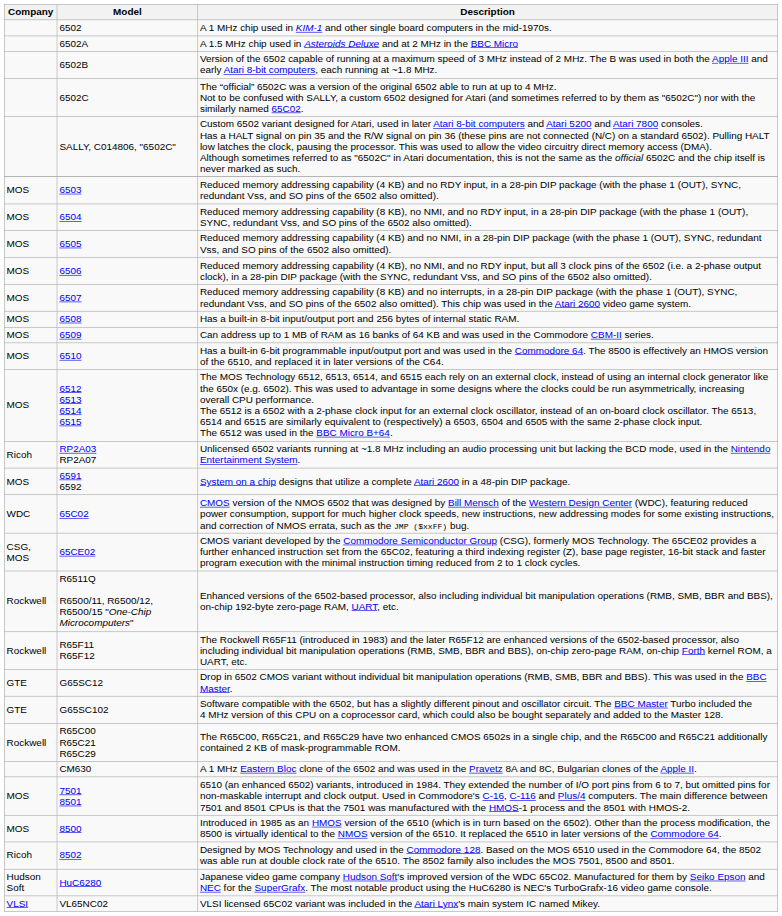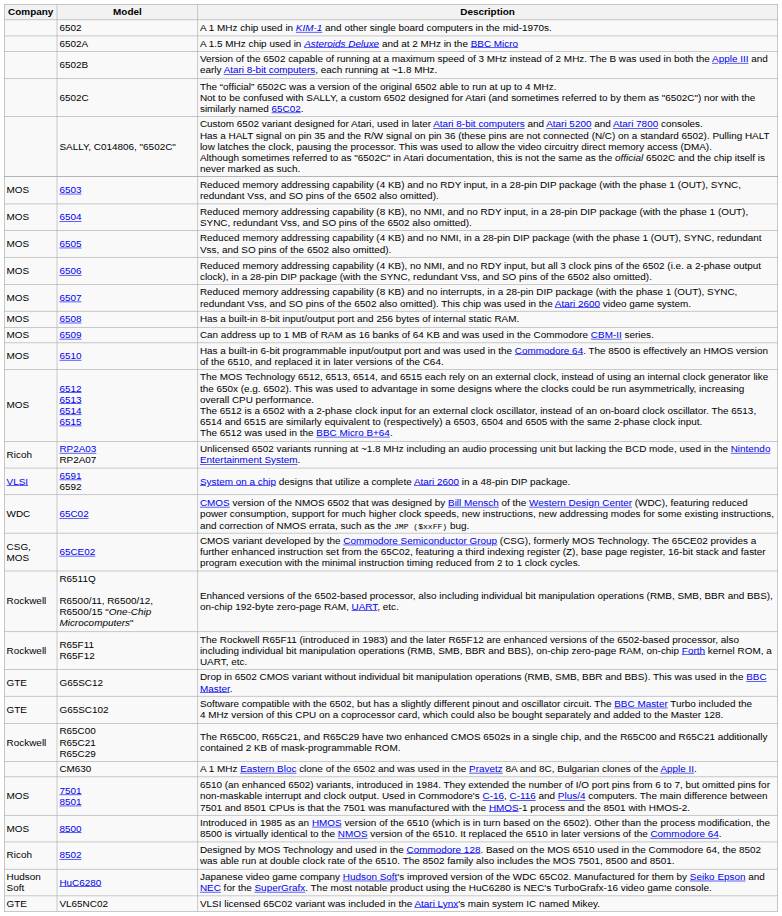(18, 481) MOS -> (17, 481) VLSI
(17, 903) VLSI -> (17, 903) GTE
